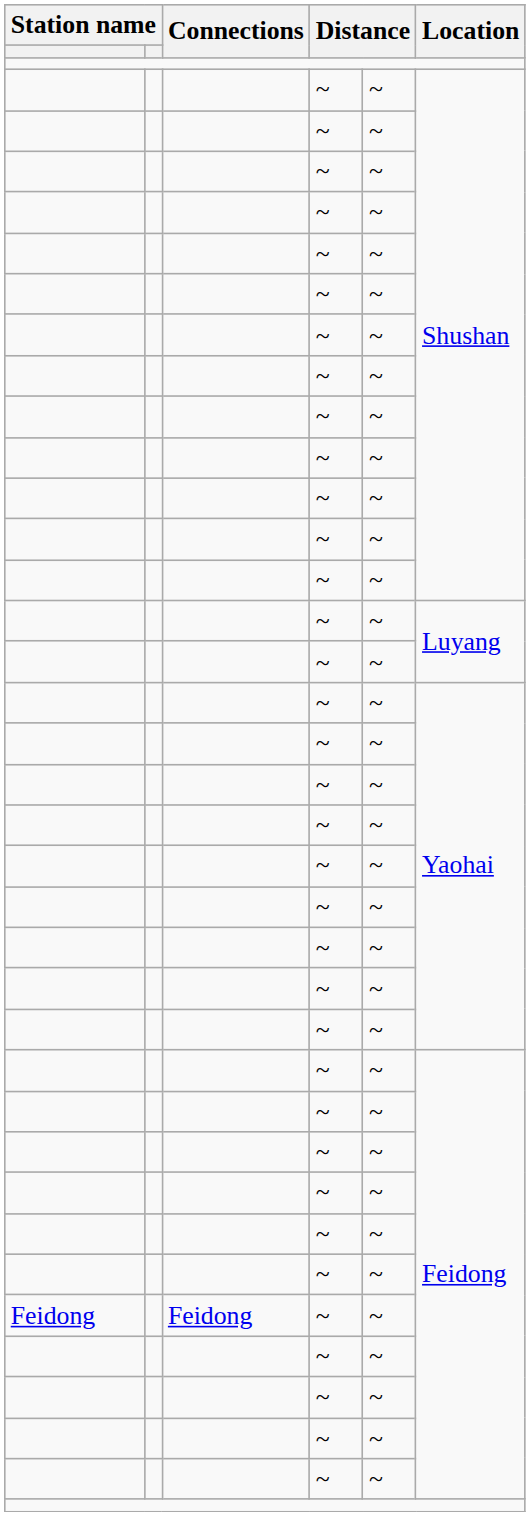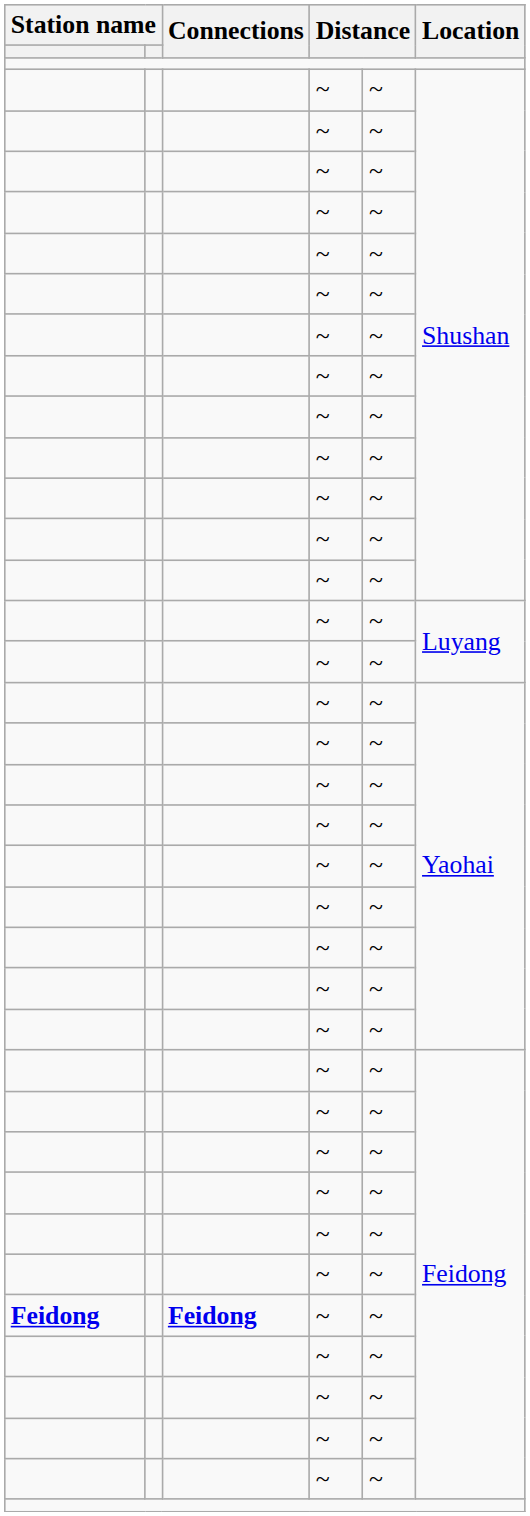(53, 1315) normal -> (55, 1315) bold
(210, 1315) normal -> (212, 1315) bold
